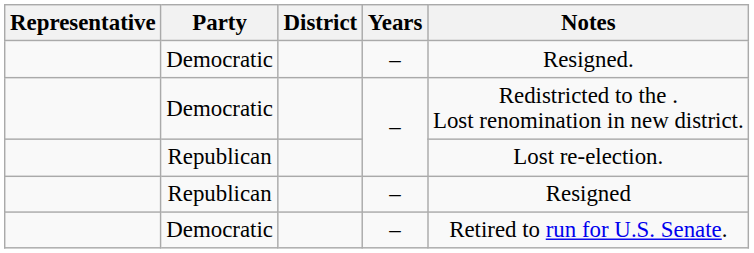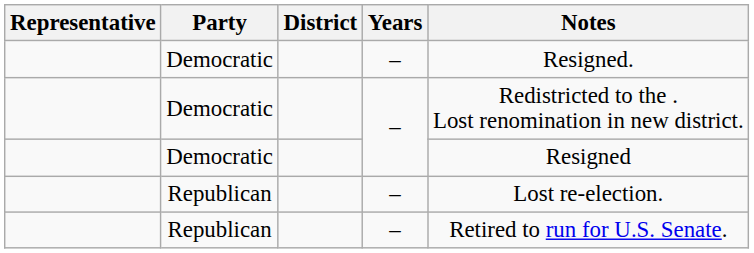(220, 157) Republican -> (220, 157) Democratic
(588, 157) Lost re-election. -> (588, 157) Resigned
(588, 193) Resigned -> (588, 193) Lost re-election.
(220, 229) Democratic -> (220, 229) Republican
